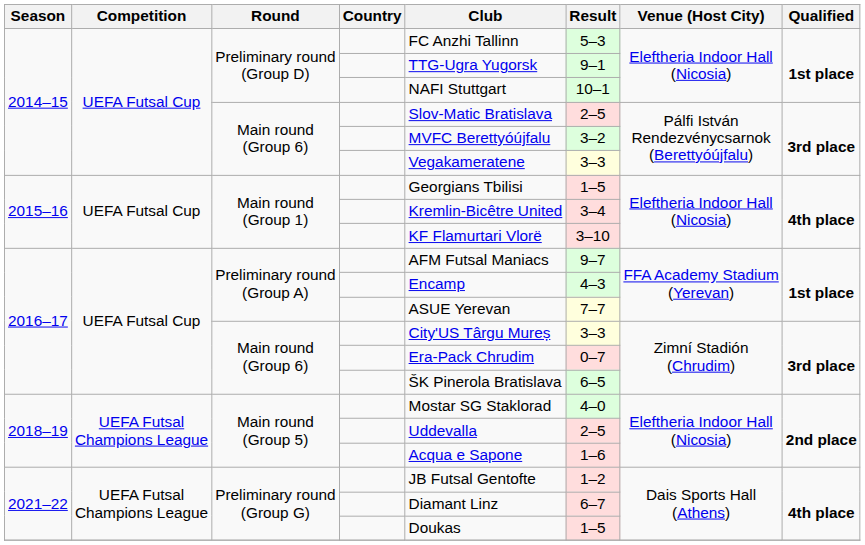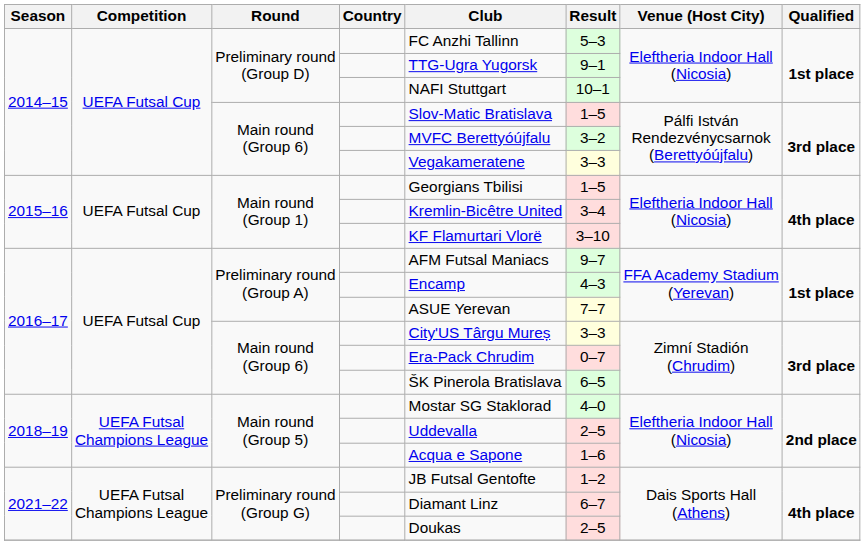(593, 114) 2–5 -> (593, 114) 1–5
(593, 528) 1–5 -> (593, 528) 2–5
